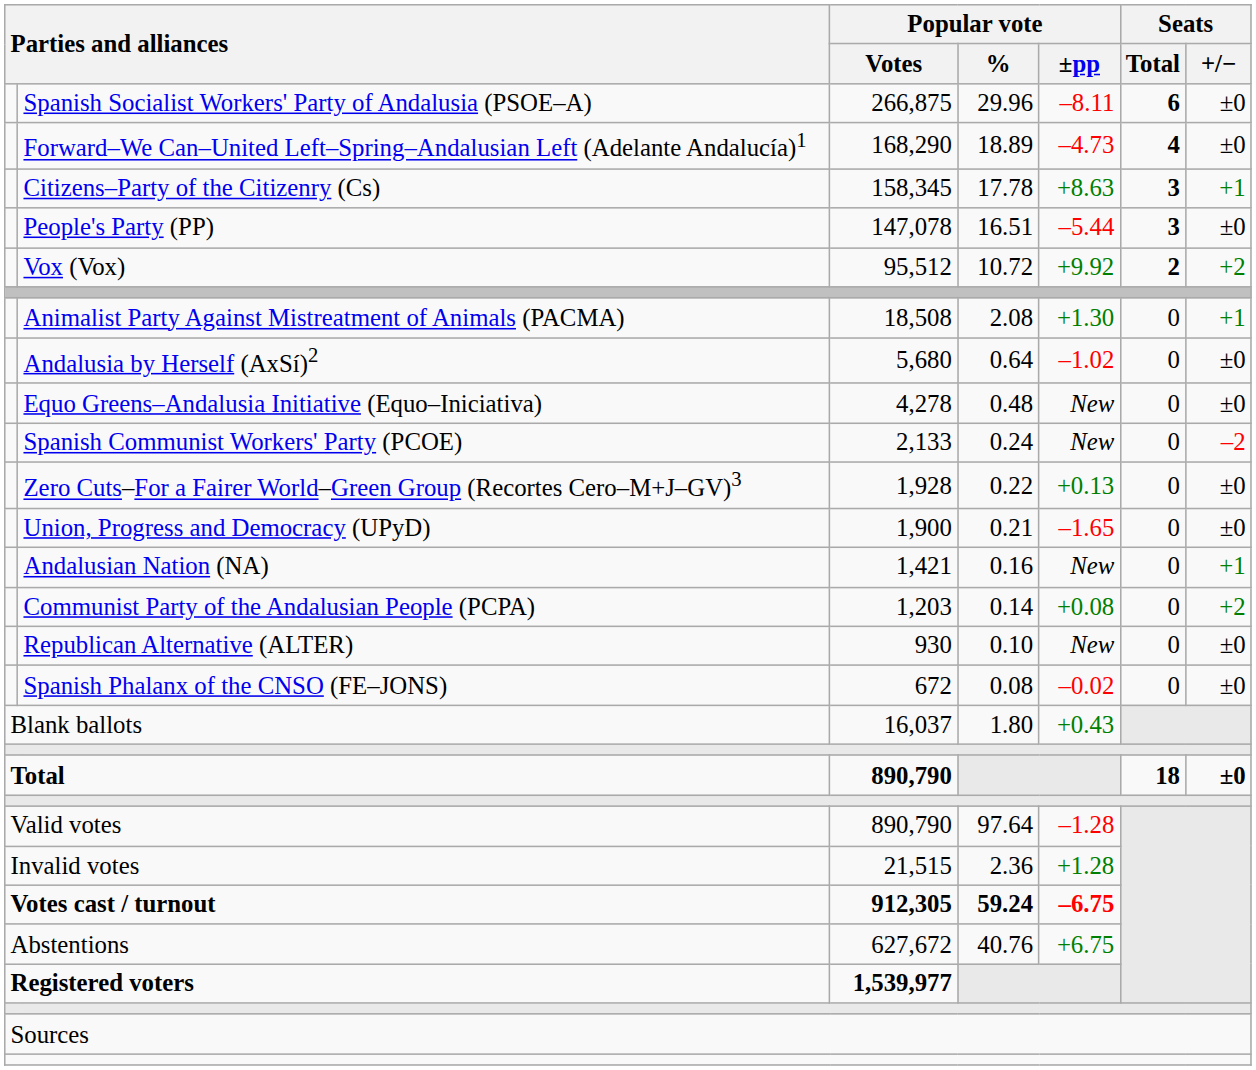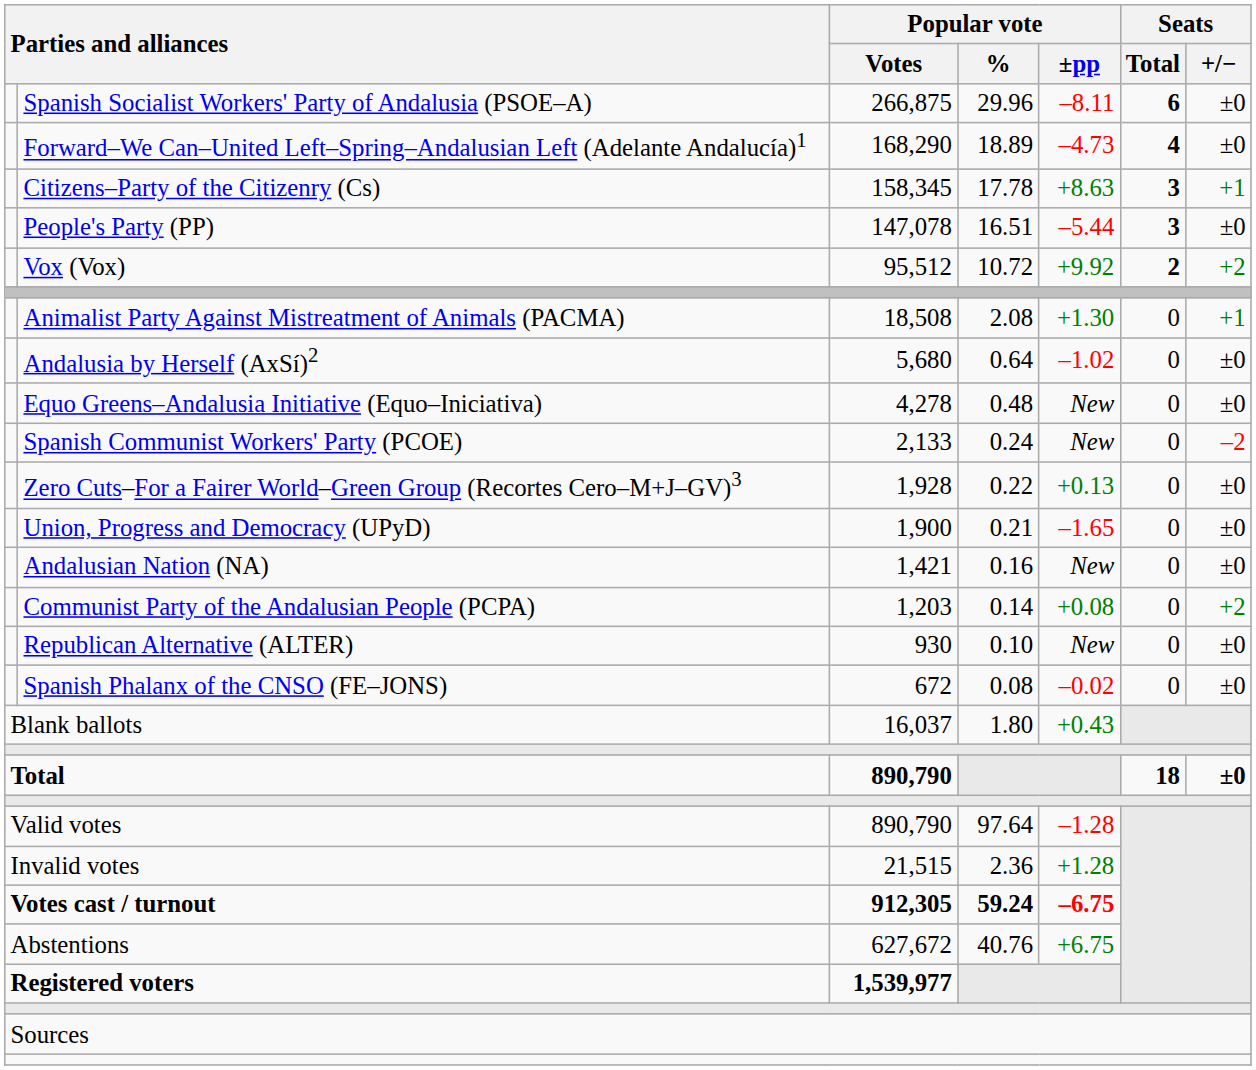(1232, 567) +1 -> (1233, 567) ±0
